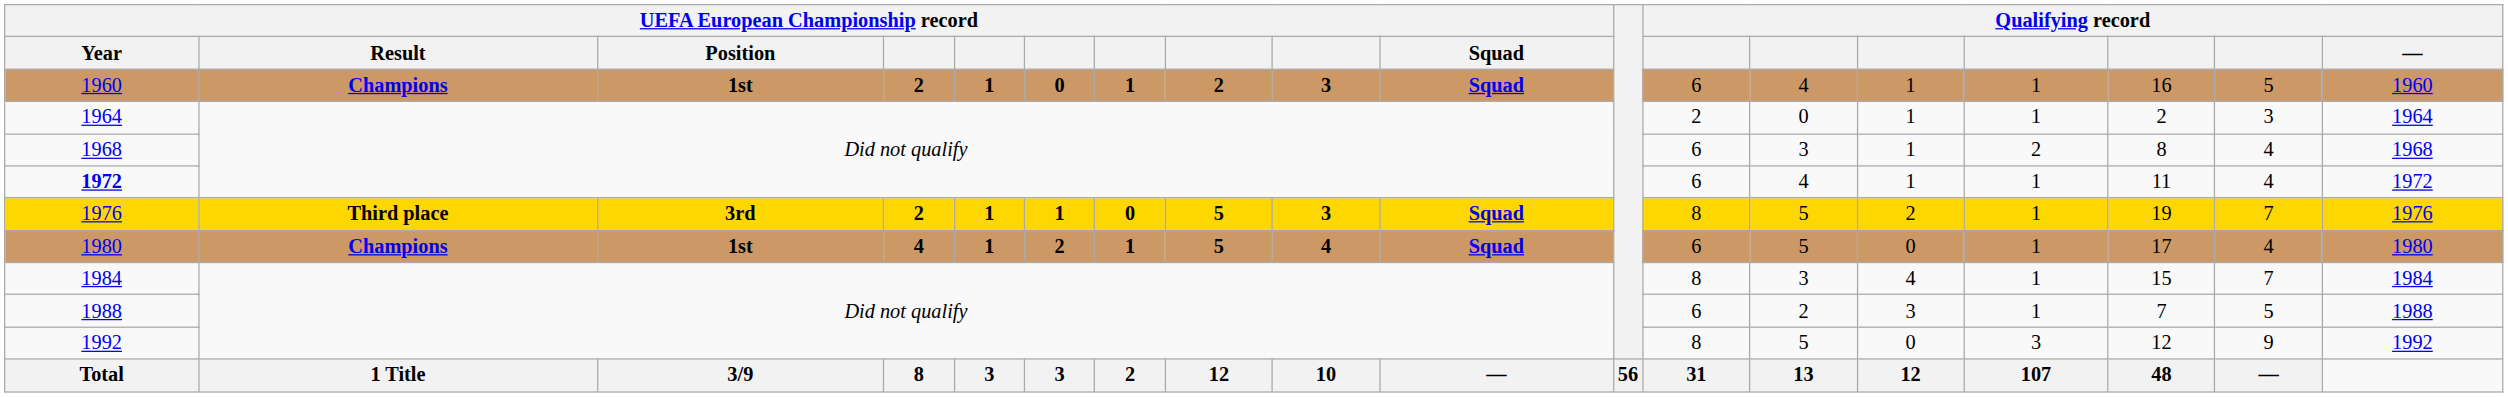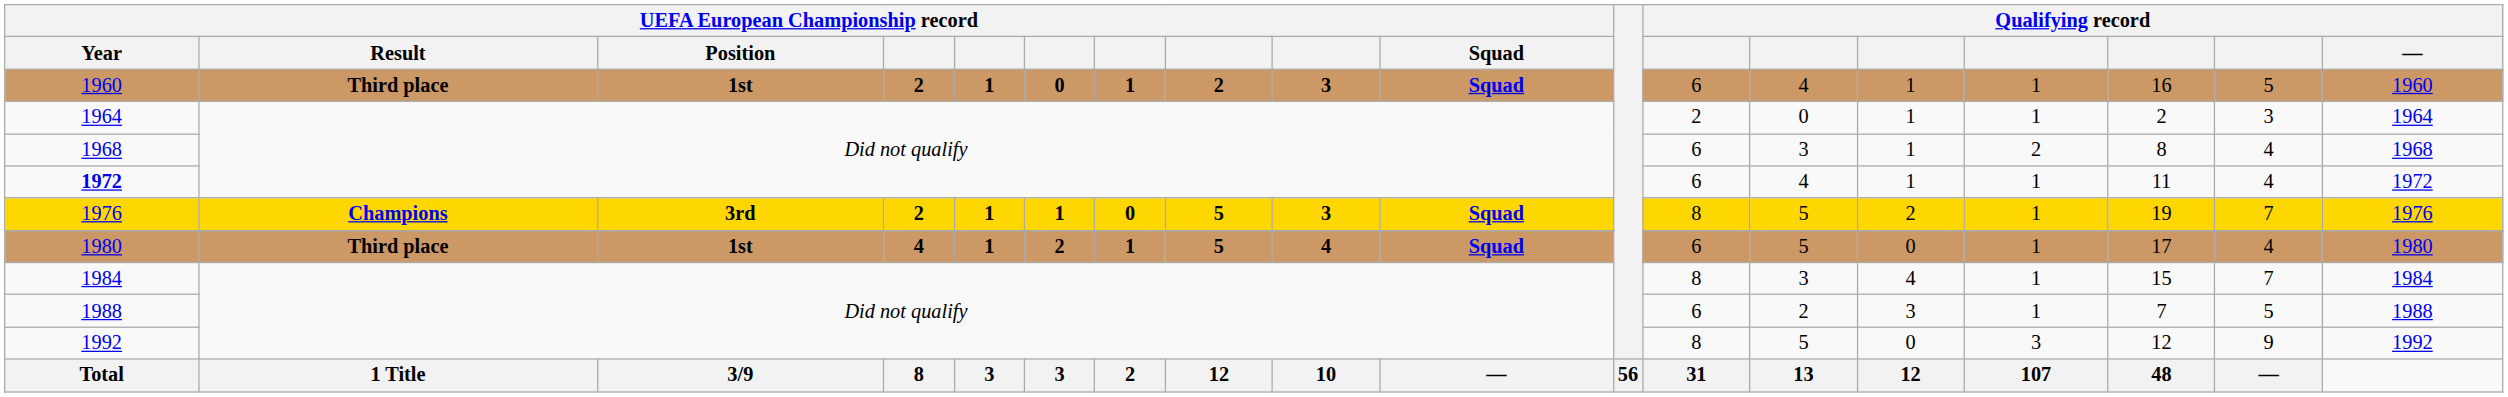(398, 85) Champions -> (398, 85) Third place
(398, 213) Third place -> (398, 213) Champions
(398, 246) Champions -> (398, 246) Third place
